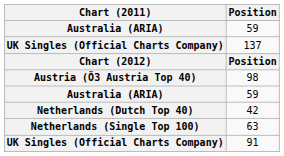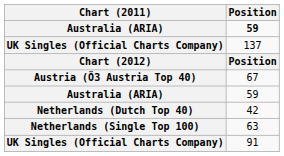(253, 29) normal -> (253, 29) bold
(253, 78) 98 -> (253, 78) 67
